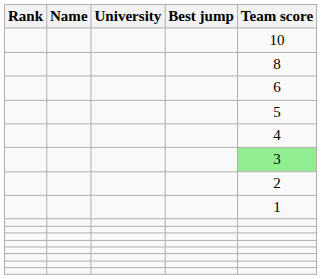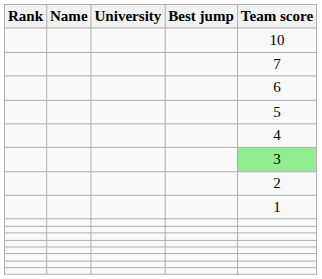(277, 64) 8 -> (277, 64) 7
